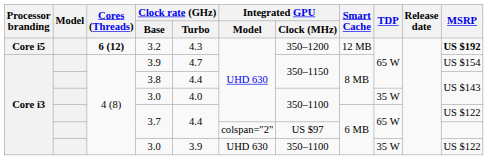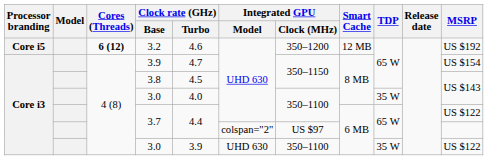(196, 46) 4.3 -> (196, 46) 4.6
(462, 46) bold -> (462, 46) normal
(196, 79) 4.4 -> (196, 79) 4.5
